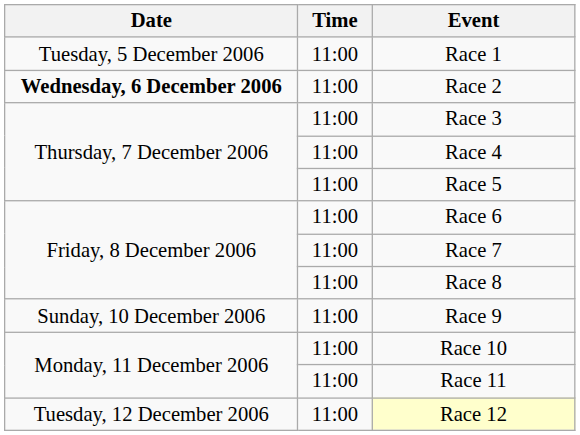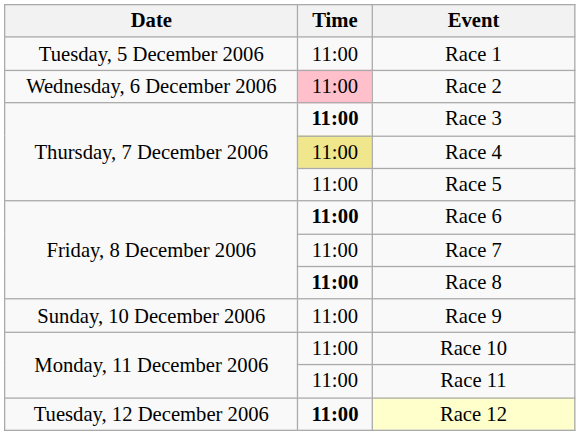(151, 86) bold -> (151, 86) normal
(335, 86) no background -> (335, 86) pink background
(335, 119) normal -> (335, 119) bold
(335, 151) no background -> (335, 151) khaki background
(335, 217) normal -> (335, 217) bold
(335, 282) normal -> (335, 282) bold
(335, 413) normal -> (335, 413) bold
